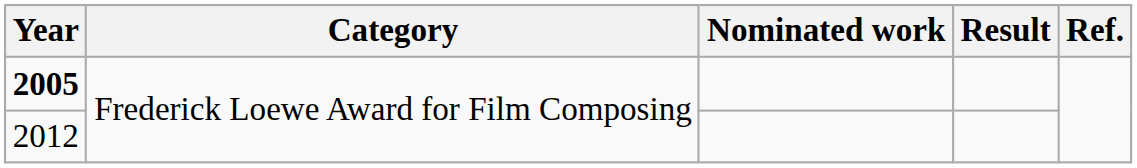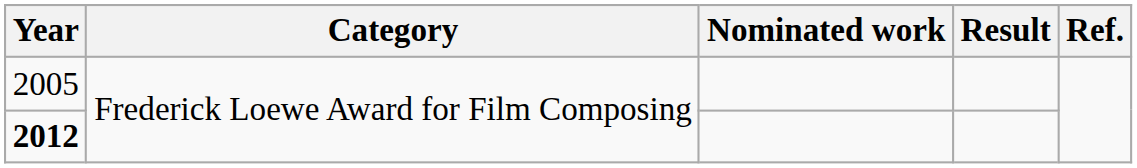(46, 83) bold -> (46, 83) normal
(46, 135) normal -> (46, 135) bold
